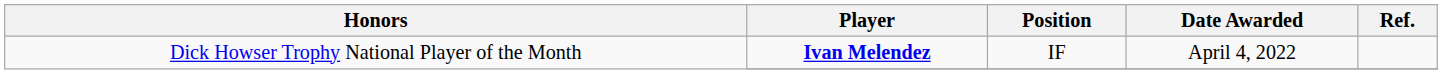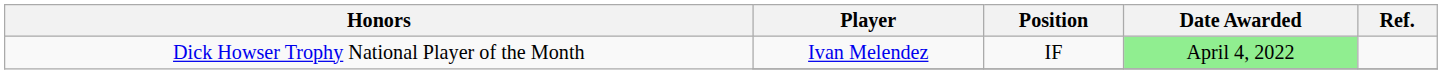(867, 52) bold -> (868, 52) normal
(1242, 52) no background -> (1241, 52) lightgreen background
